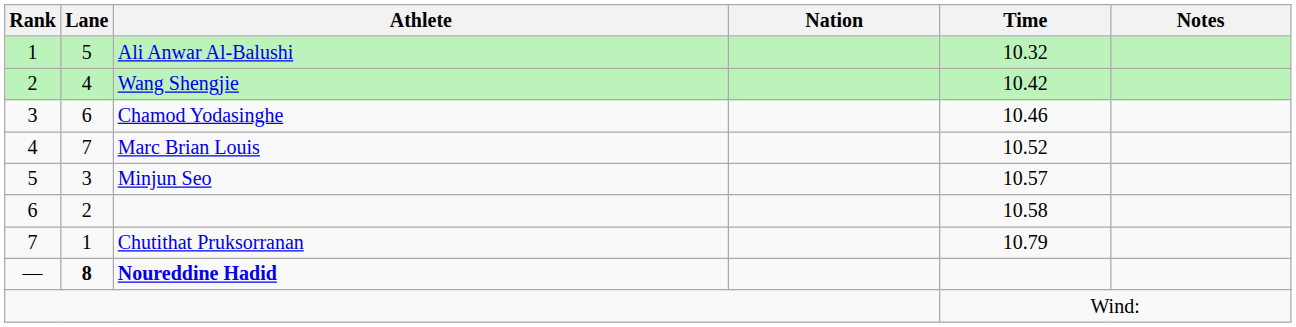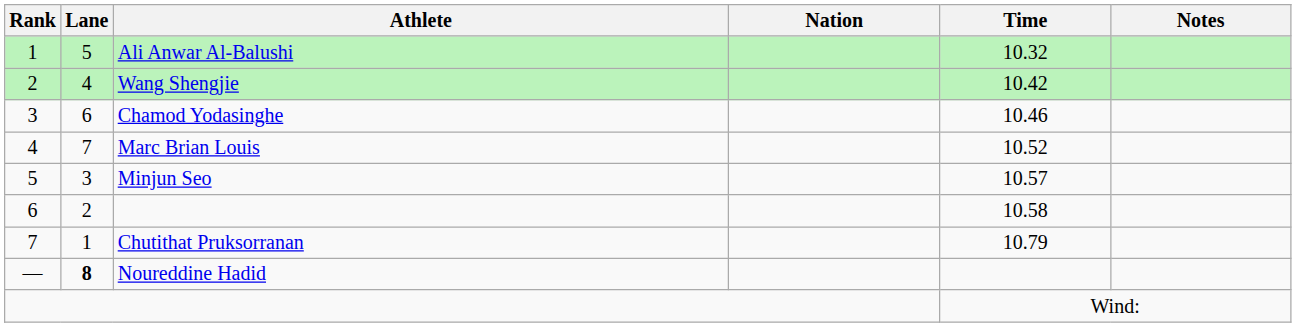(197, 274) bold -> (192, 274) normal
